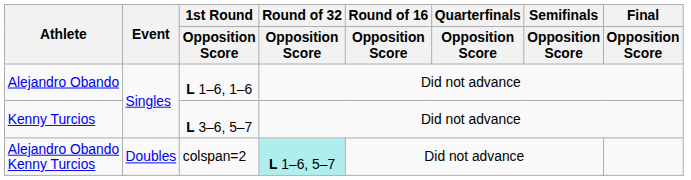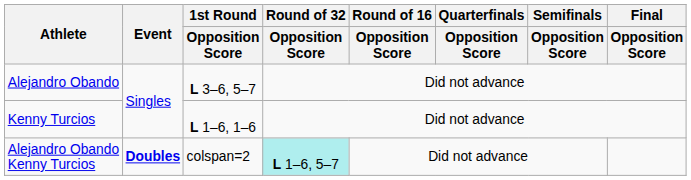(219, 90) L 1–6, 1–6 -> (223, 90) L 3–6, 5–7
(219, 127) L 3–6, 5–7 -> (223, 127) L 1–6, 1–6
(151, 157) normal -> (153, 157) bold
